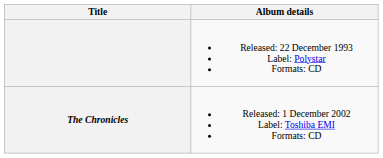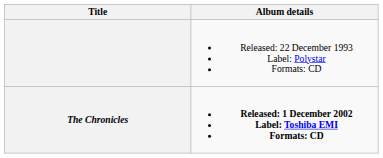(285, 125) normal -> (285, 125) bold
